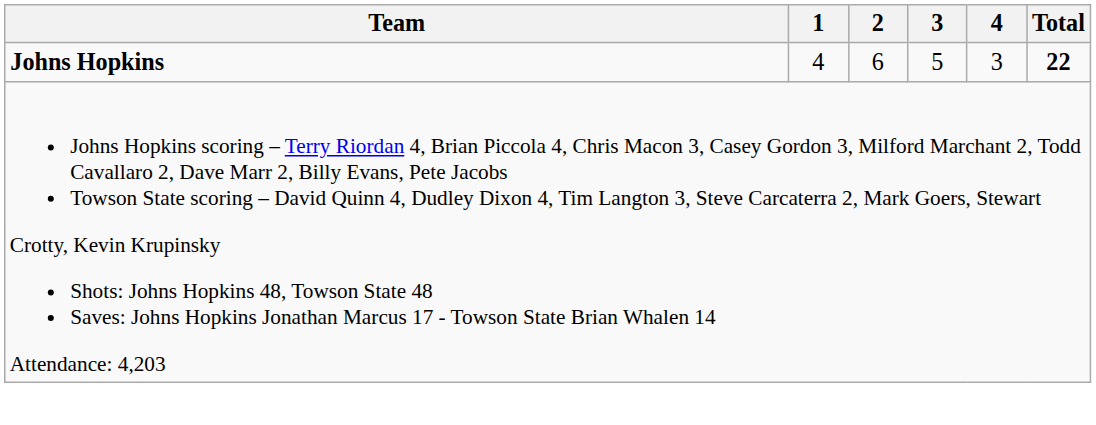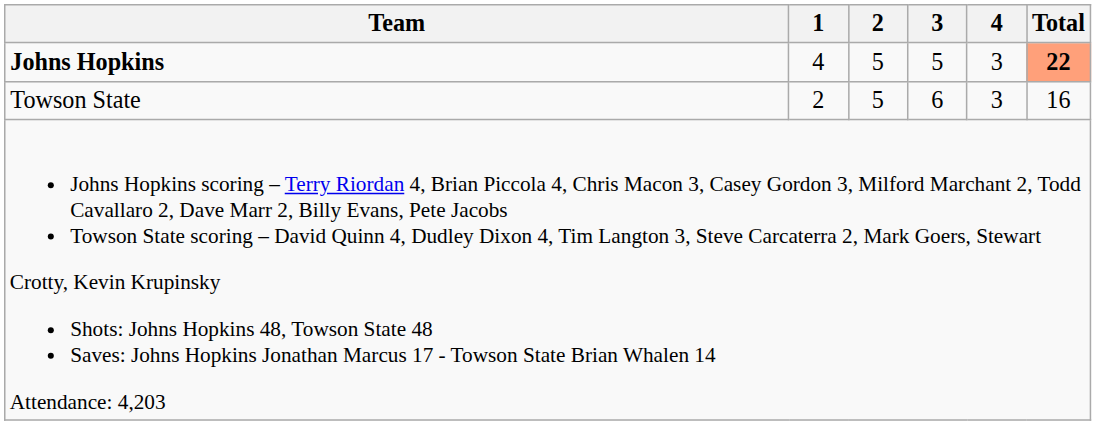(878, 61) 6 -> (878, 61) 5
(1058, 61) no background -> (1058, 61) lightsalmon background
+ row: (76, 100)
